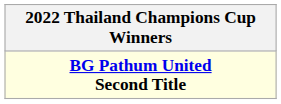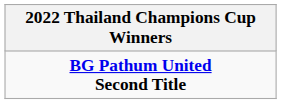(141, 74) lightyellow background -> (141, 74) no background
